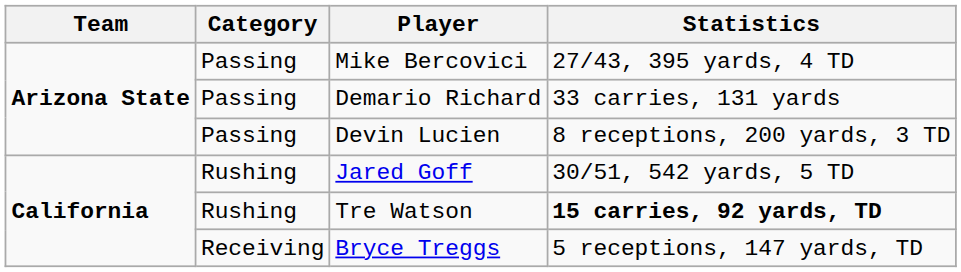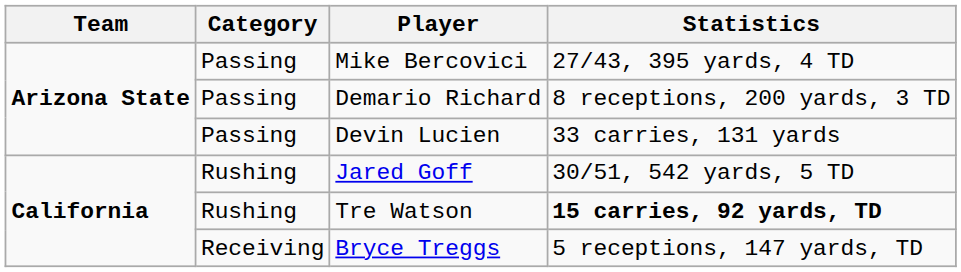(696, 99) 33 carries, 131 yards -> (751, 99) 8 receptions, 200 yards, 3 TD
(751, 136) 8 receptions, 200 yards, 3 TD -> (696, 136) 33 carries, 131 yards
